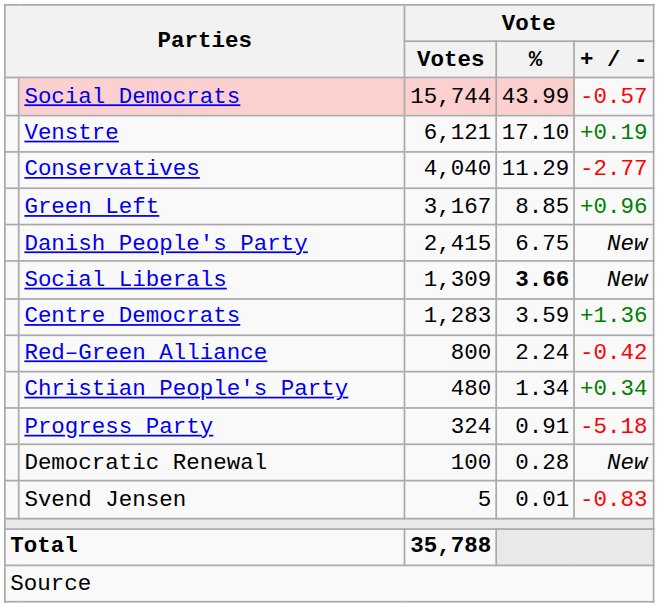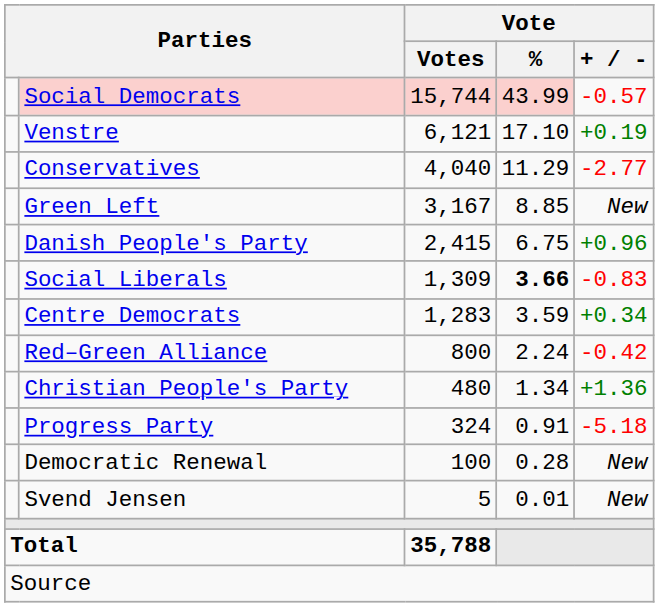(614, 206) +0.96 -> (627, 206) New
(627, 243) New -> (614, 243) +0.96
(627, 280) New -> (614, 280) -0.83
(614, 316) +1.36 -> (614, 316) +0.34
(614, 390) +0.34 -> (614, 390) +1.36
(614, 500) -0.83 -> (627, 500) New
